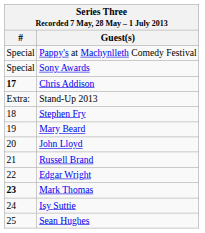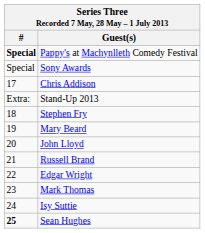(21, 53) normal -> (21, 53) bold
(11, 83) bold -> (11, 83) normal
(11, 190) bold -> (11, 190) normal
(11, 220) normal -> (11, 220) bold
